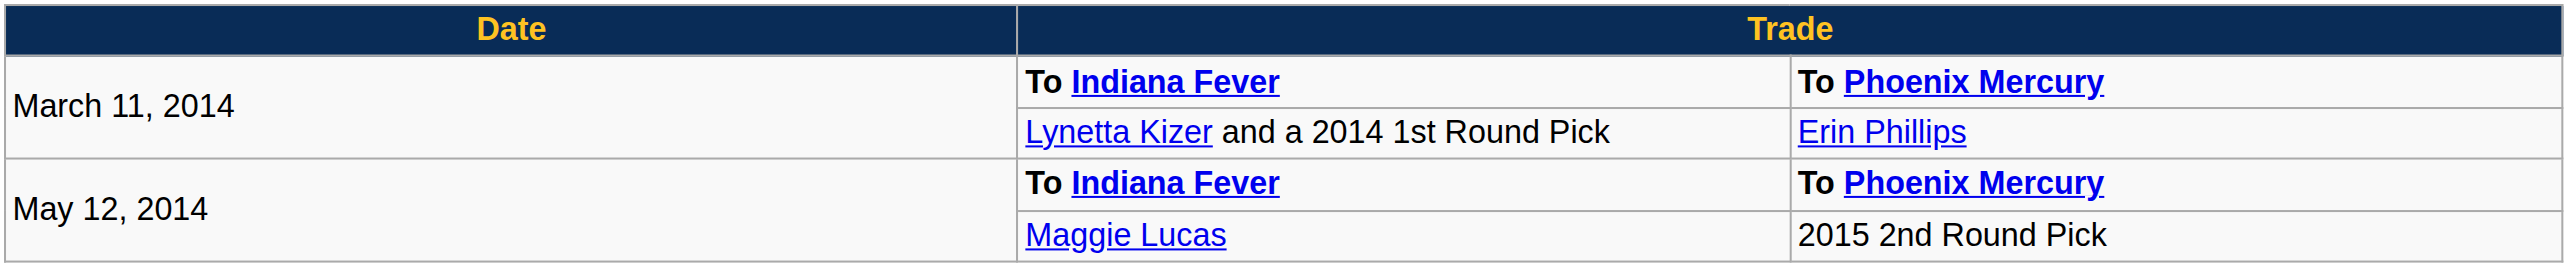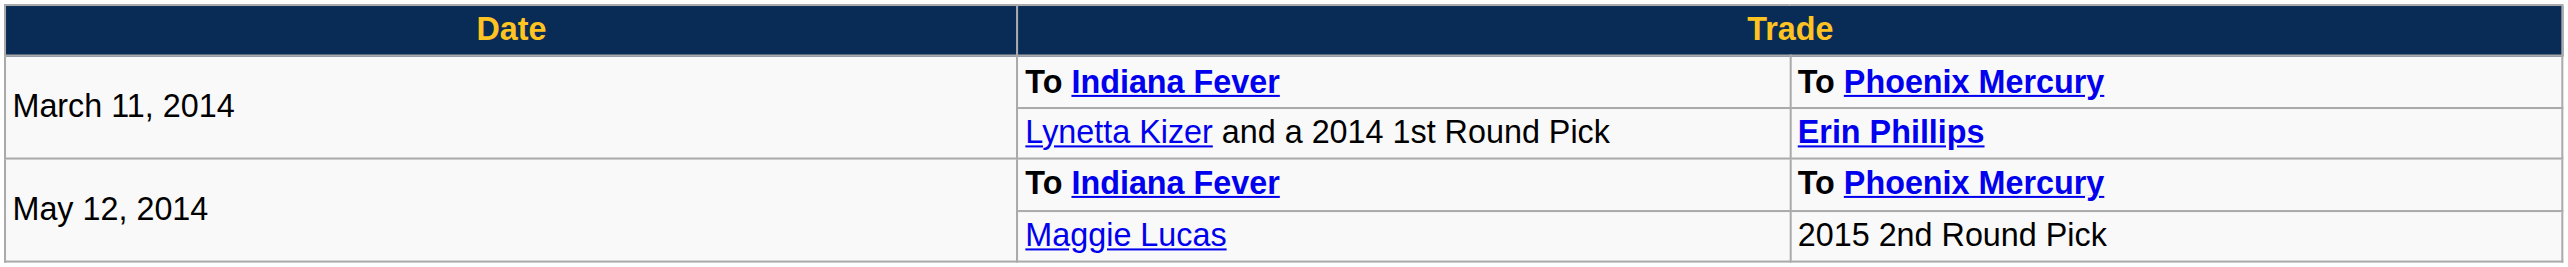(1882, 132) normal -> (1891, 132) bold
